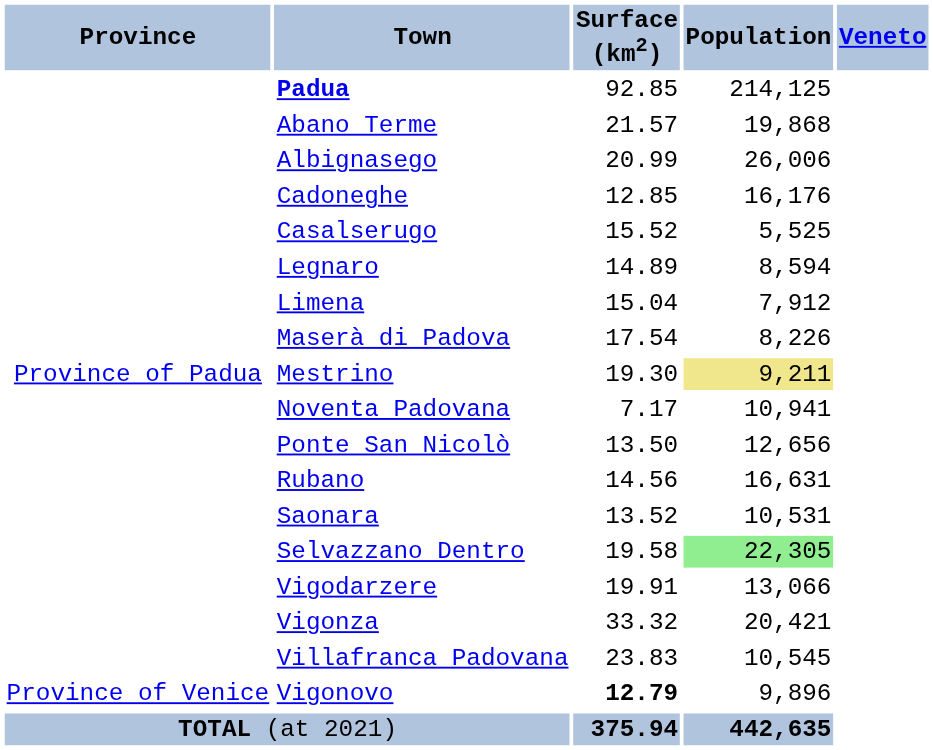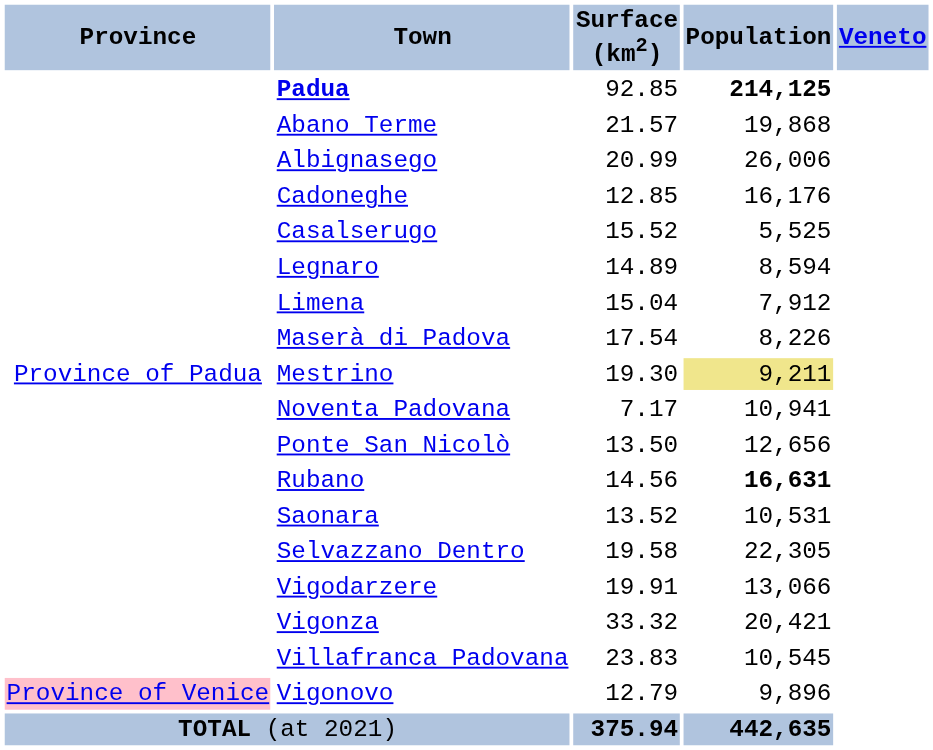(780, 90) normal -> (780, 90) bold
(788, 481) normal -> (788, 481) bold
(788, 552) lightgreen background -> (788, 552) no background
(138, 694) no background -> (138, 694) pink background
(642, 694) bold -> (642, 694) normal
